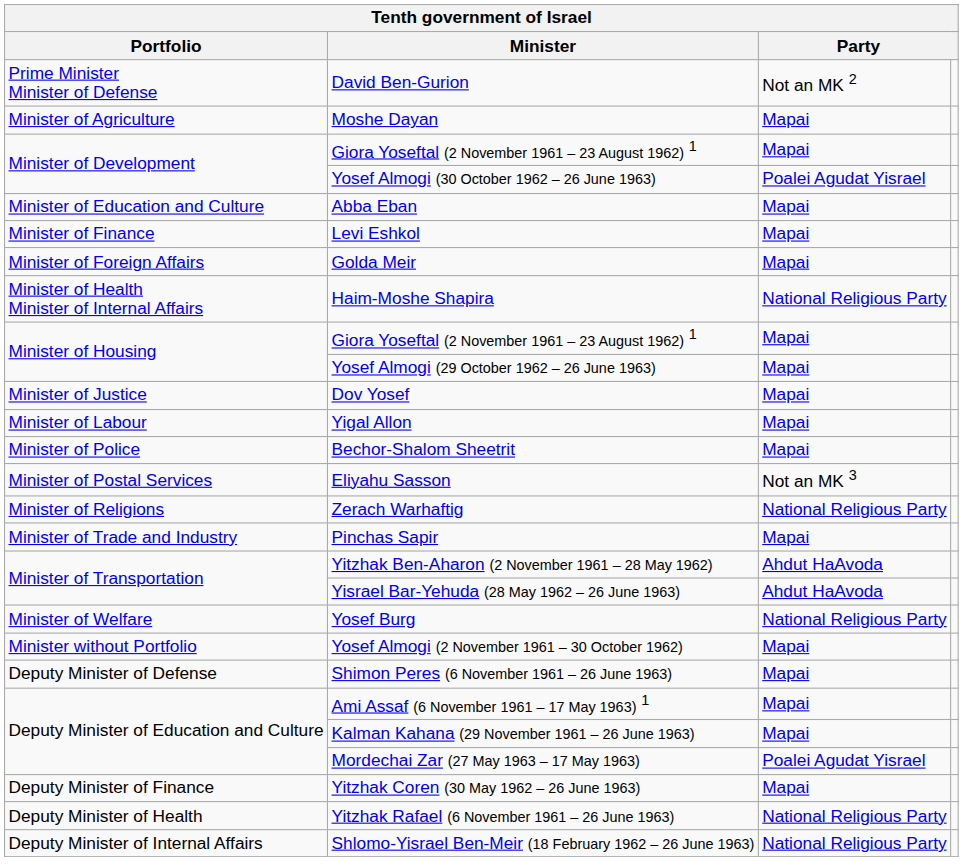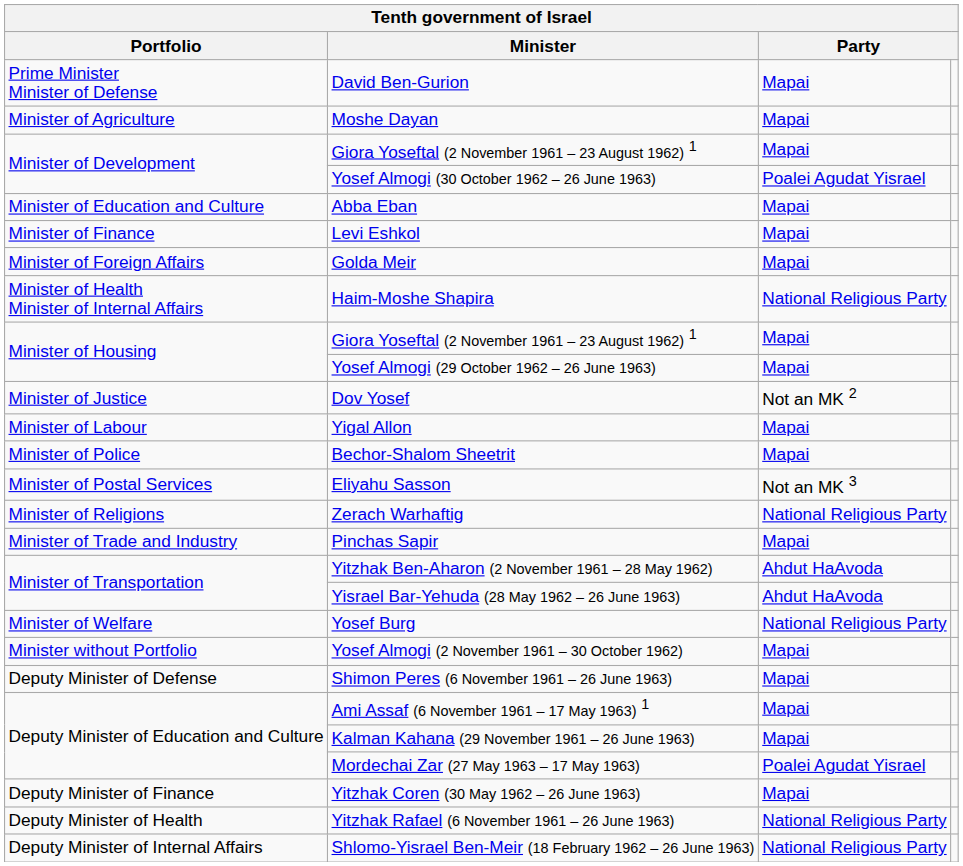(809, 82) Not an MK 2 -> (786, 82) Mapai
(786, 395) Mapai -> (809, 397) Not an MK 2
